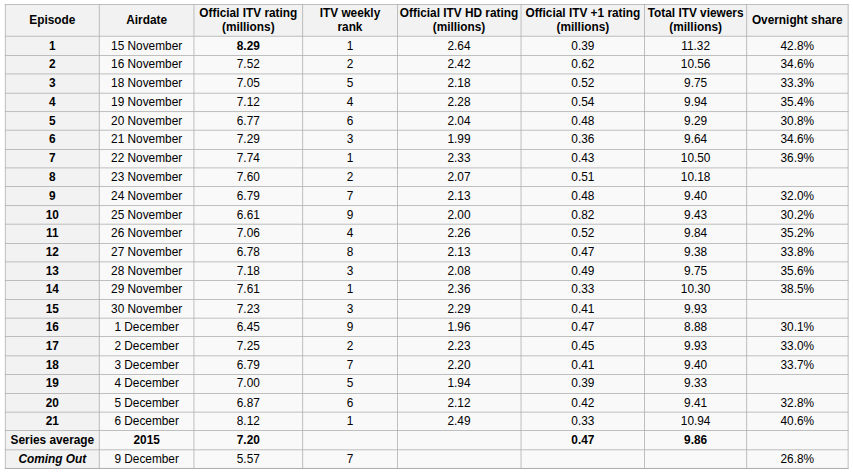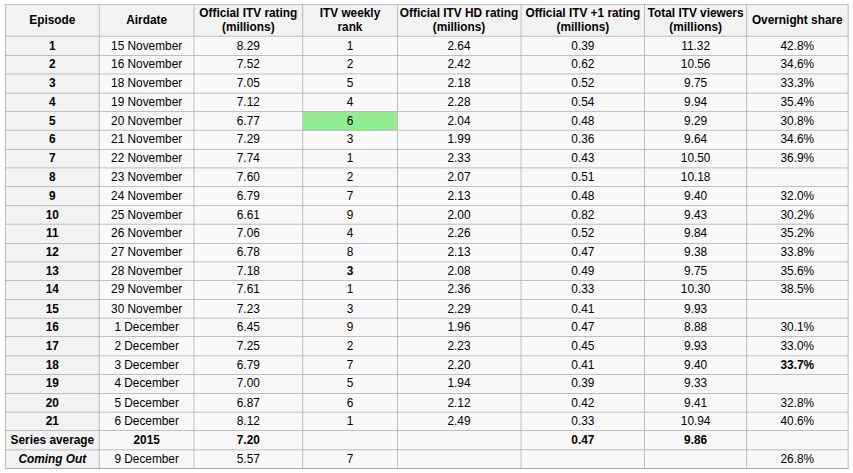(248, 45) bold -> (248, 45) normal
(350, 121) no background -> (350, 121) lightgreen background
(350, 271) normal -> (350, 271) bold
(797, 365) normal -> (797, 365) bold
